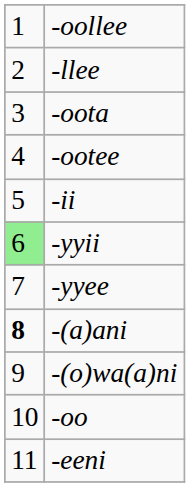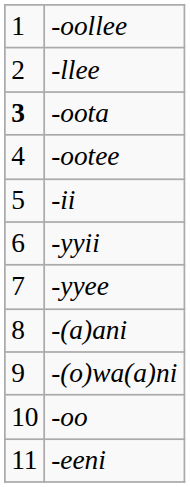(18, 112) normal -> (18, 112) bold
(18, 243) lightgreen background -> (18, 243) no background
(18, 329) bold -> (18, 329) normal
